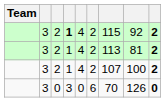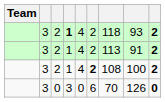(111, 32) 115 -> (111, 32) 118
(136, 32) 92 -> (136, 32) 93
(136, 50) 81 -> (136, 50) 91
(93, 69) normal -> (93, 69) bold
(111, 69) 107 -> (111, 69) 108
